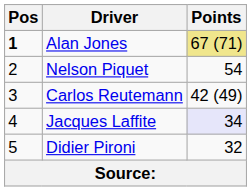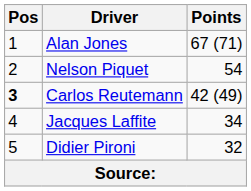(13, 44) bold -> (13, 44) normal
(216, 44) khaki background -> (216, 44) no background
(13, 96) normal -> (13, 96) bold
(233, 122) lavender background -> (233, 122) no background
